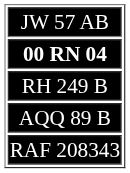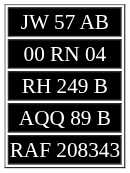(65, 54) bold -> (65, 54) normal
